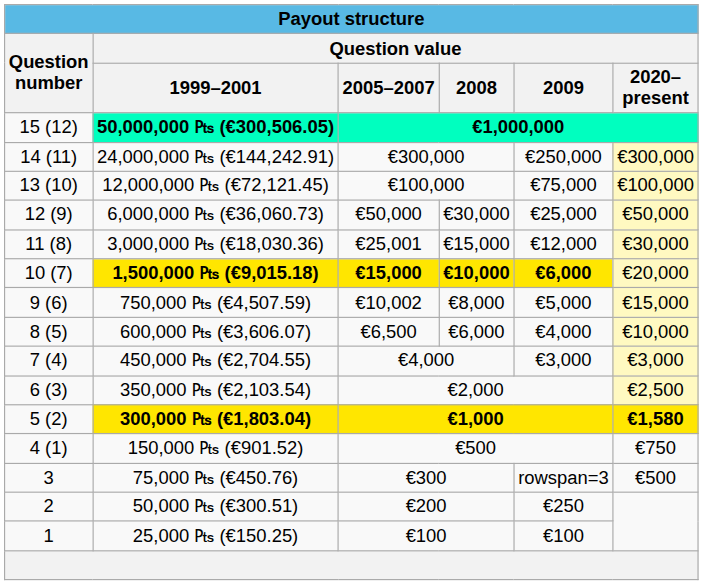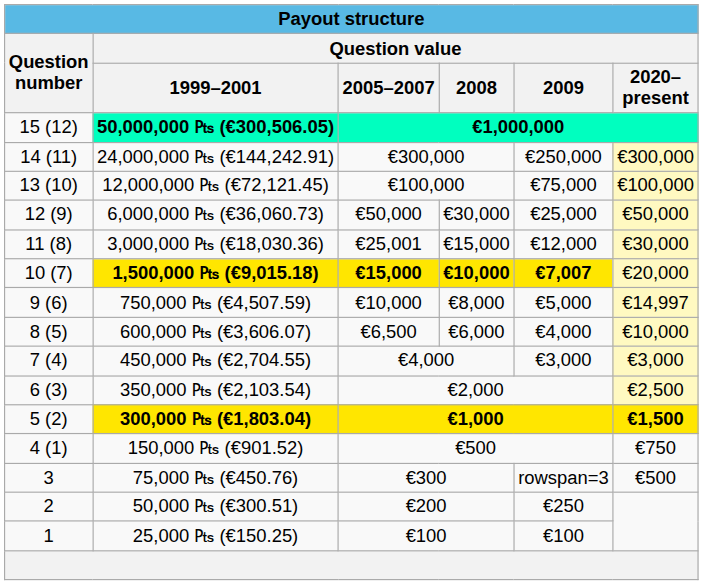(563, 273) €6,000 -> (563, 273) €7,007
(389, 302) €10,002 -> (389, 302) €10,000
(656, 302) €15,000 -> (656, 302) €14,997
(656, 419) €1,580 -> (656, 419) €1,500
